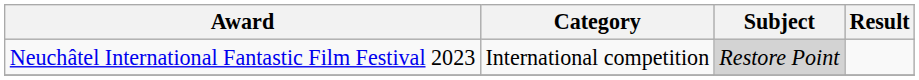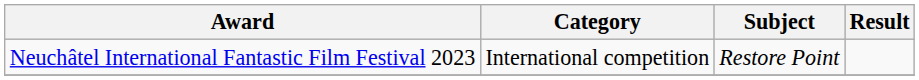(779, 57) lightgrey background -> (779, 57) no background
